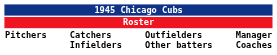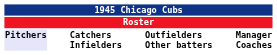(26, 35) no background -> (26, 35) lavender background
